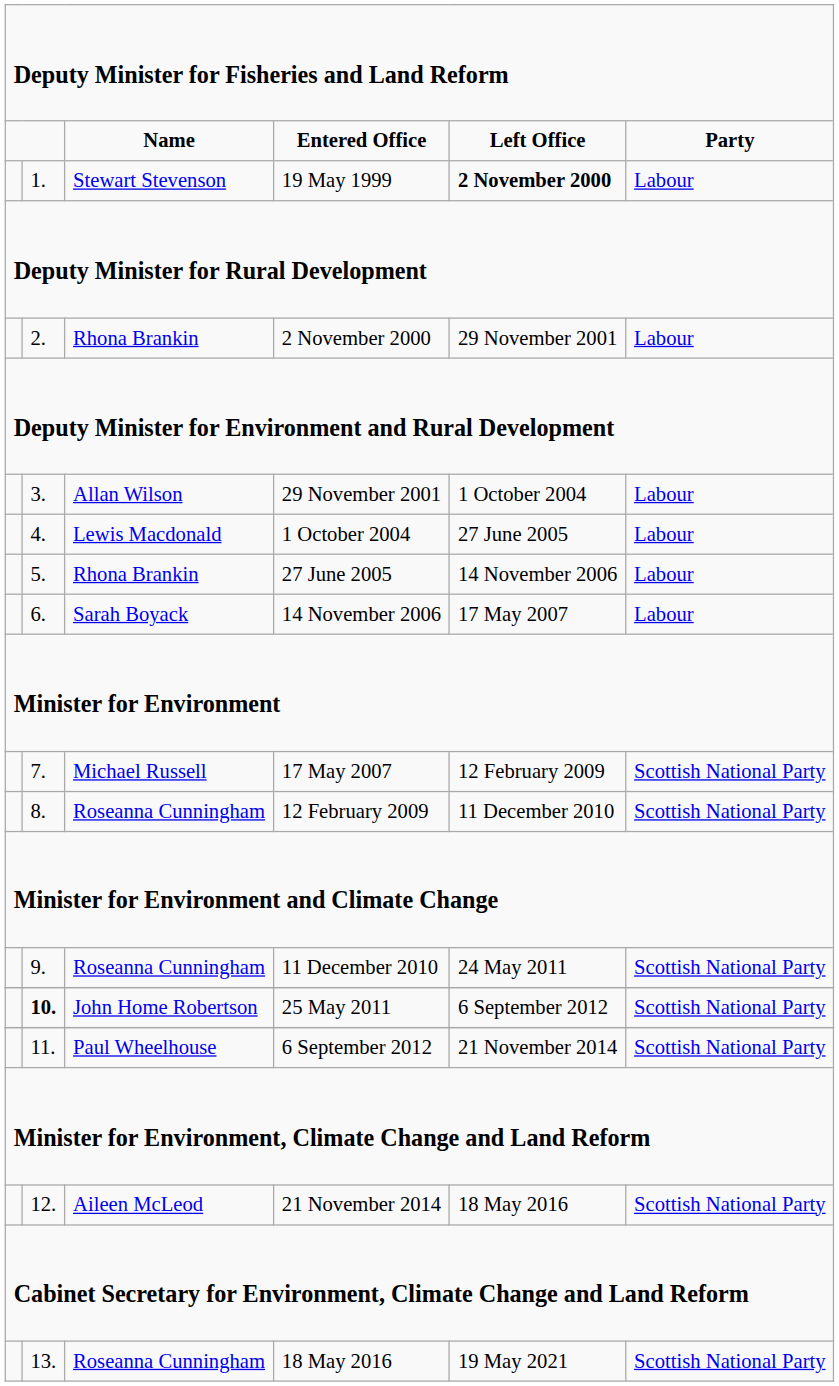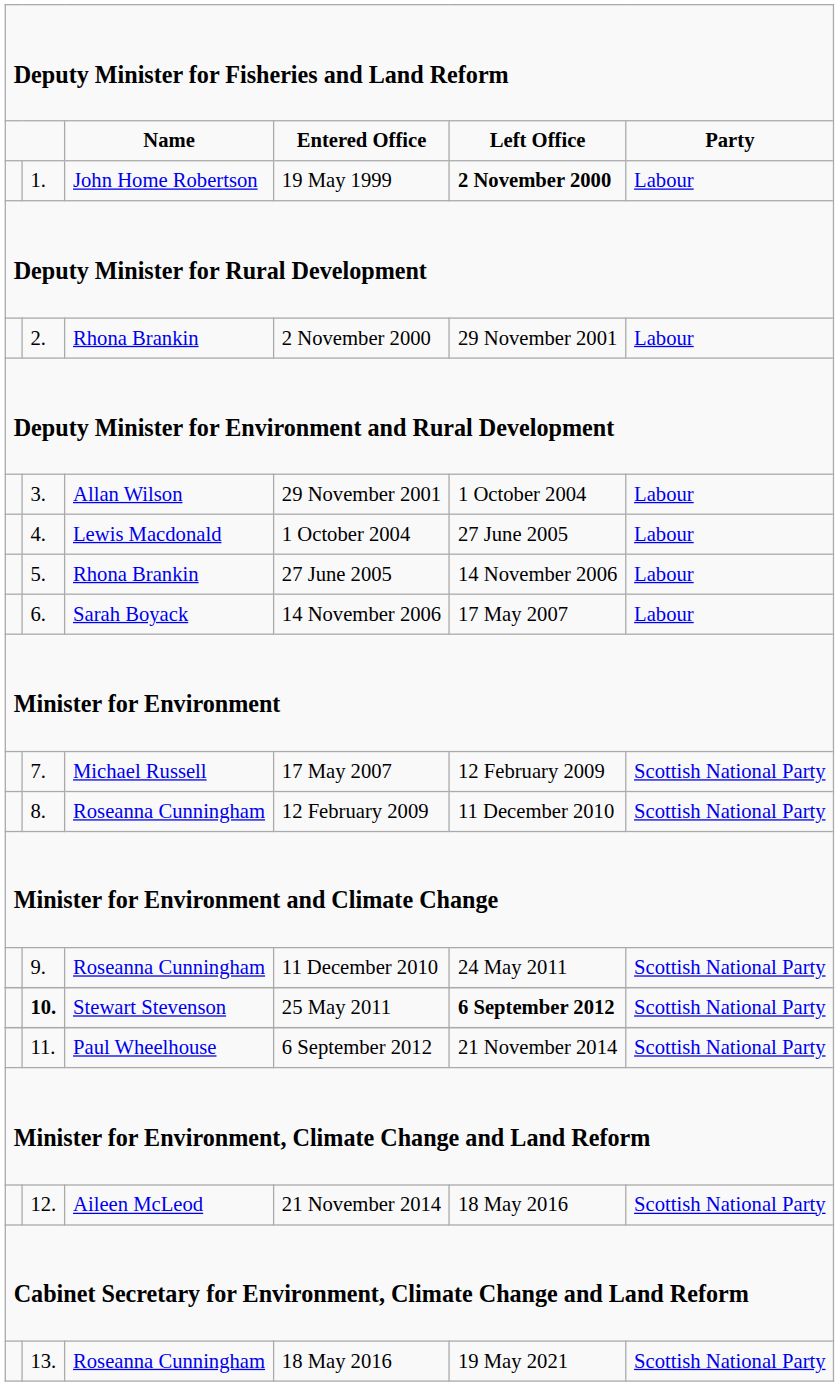(150, 181) Stewart Stevenson -> (165, 181) John Home Robertson
(165, 1007) John Home Robertson -> (150, 1007) Stewart Stevenson
(533, 1007) normal -> (536, 1007) bold
